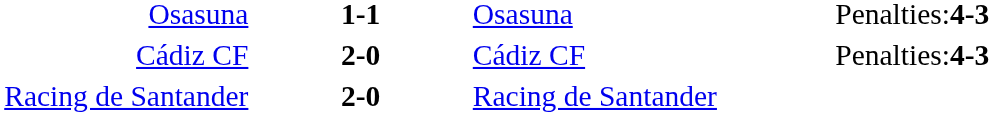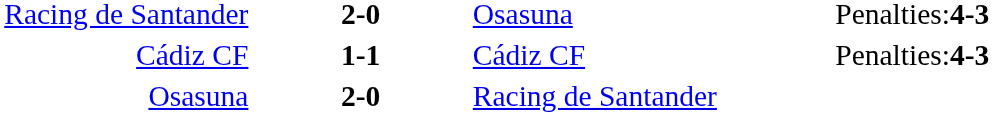(198, 14) Osasuna -> (126, 14) Racing de Santander
(361, 14) 1-1 -> (361, 14) 2-0
(361, 55) 2-0 -> (361, 55) 1-1
(126, 96) Racing de Santander -> (198, 96) Osasuna
